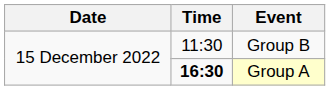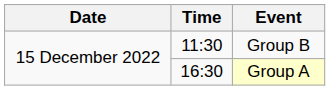(202, 71) bold -> (202, 71) normal
